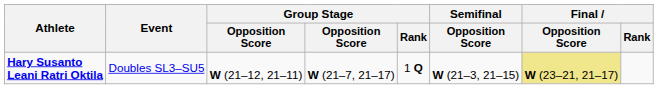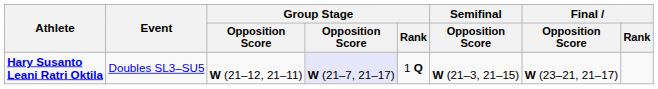(351, 75) no background -> (351, 75) lavender background
(571, 75) khaki background -> (571, 75) no background
